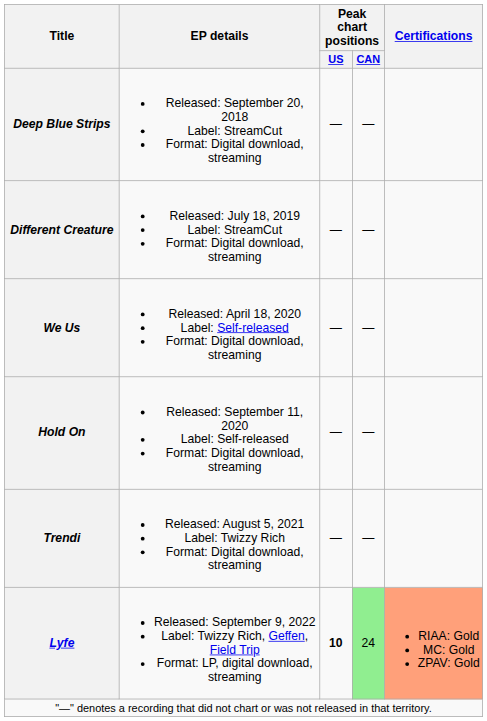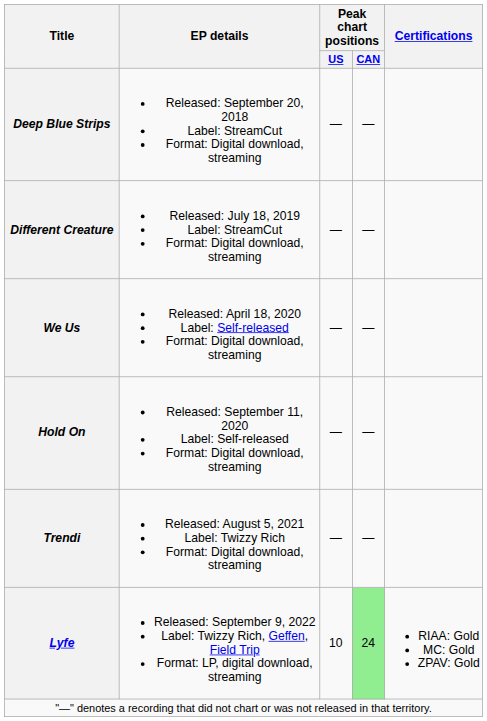(336, 643) bold -> (336, 643) normal
(434, 650) lightsalmon background -> (434, 650) no background
